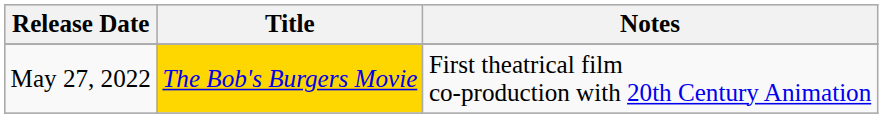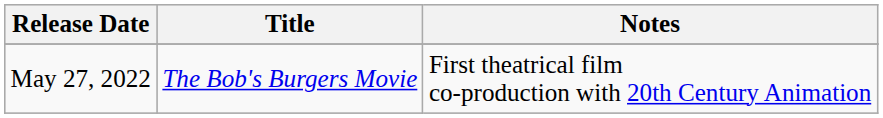(290, 78) gold background -> (290, 78) no background
